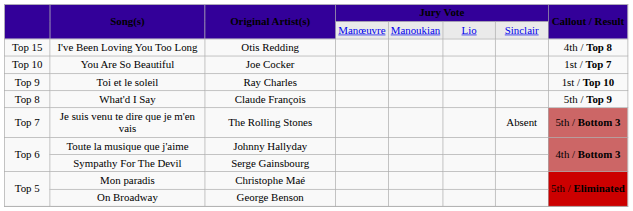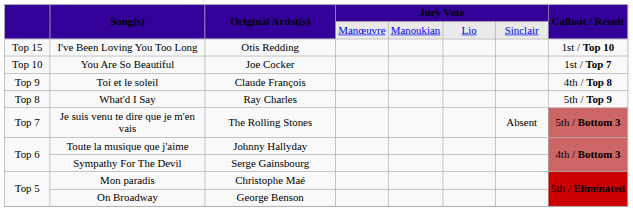(588, 47) 4th / Top 8 -> (588, 47) 1st / Top 10
(270, 82) Ray Charles -> (270, 82) Claude François
(588, 82) 1st / Top 10 -> (588, 82) 4th / Top 8
(270, 99) Claude François -> (270, 99) Ray Charles
